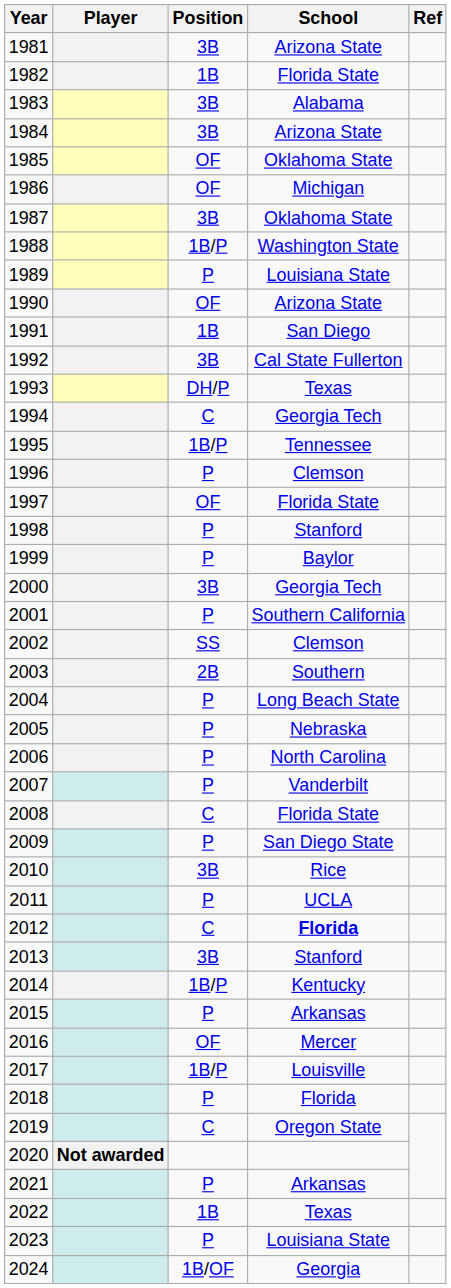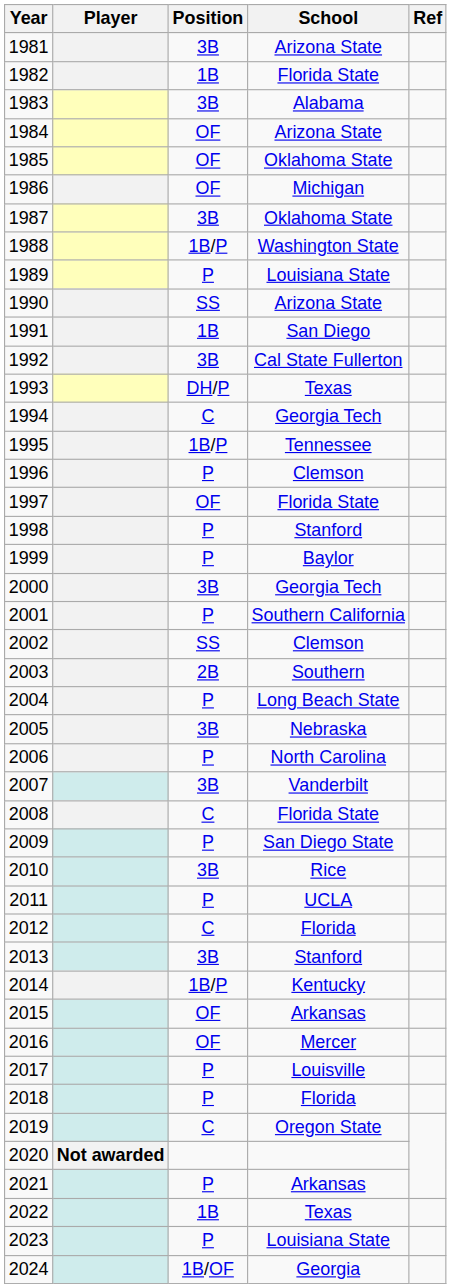(208, 132) 3B -> (208, 132) OF
(208, 302) OF -> (208, 302) SS
(208, 729) P -> (208, 729) 3B
(208, 786) P -> (208, 786) 3B
(328, 928) bold -> (328, 928) normal
(208, 1013) P -> (208, 1013) OF
(208, 1070) 1B/P -> (208, 1070) P
